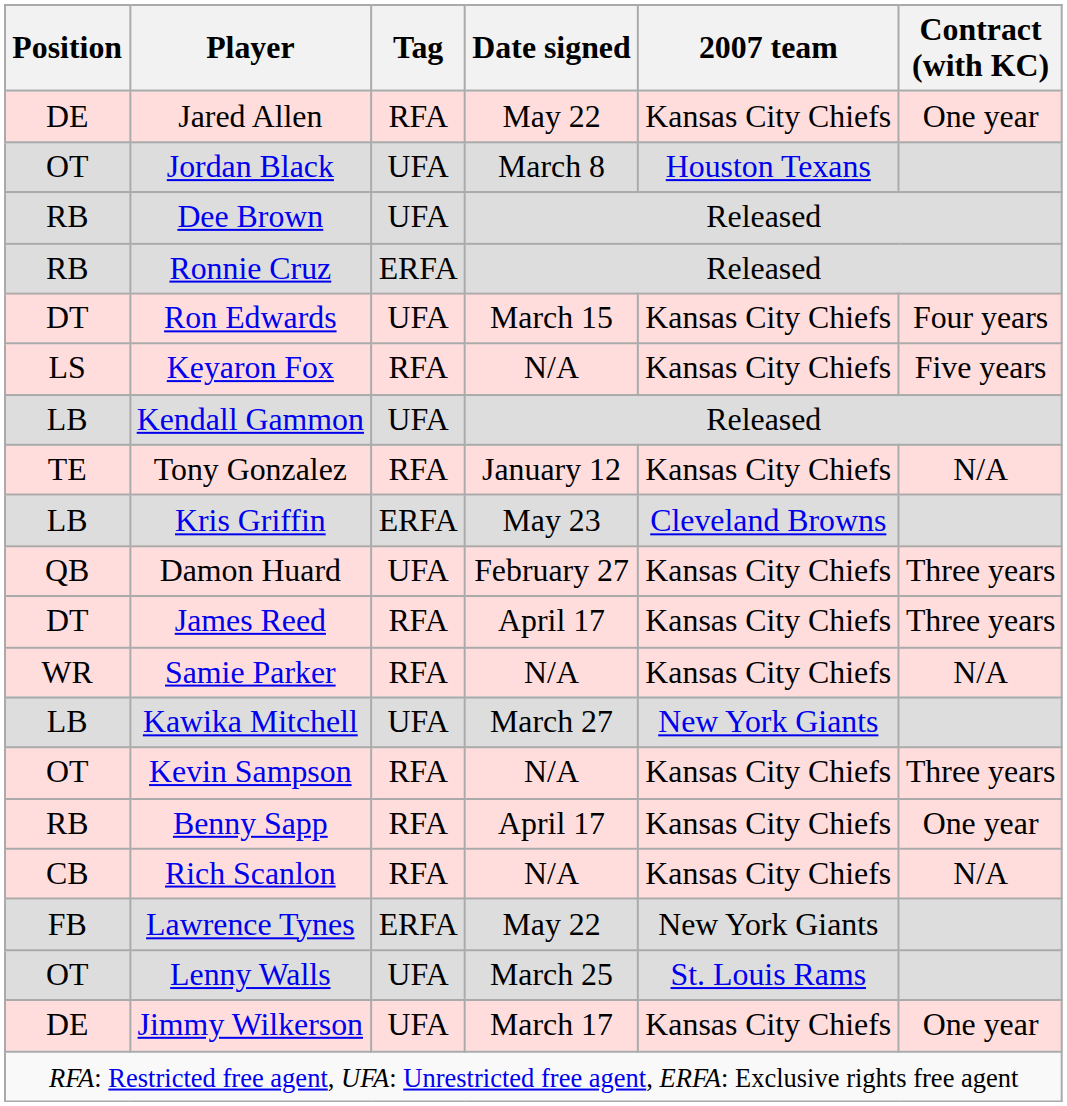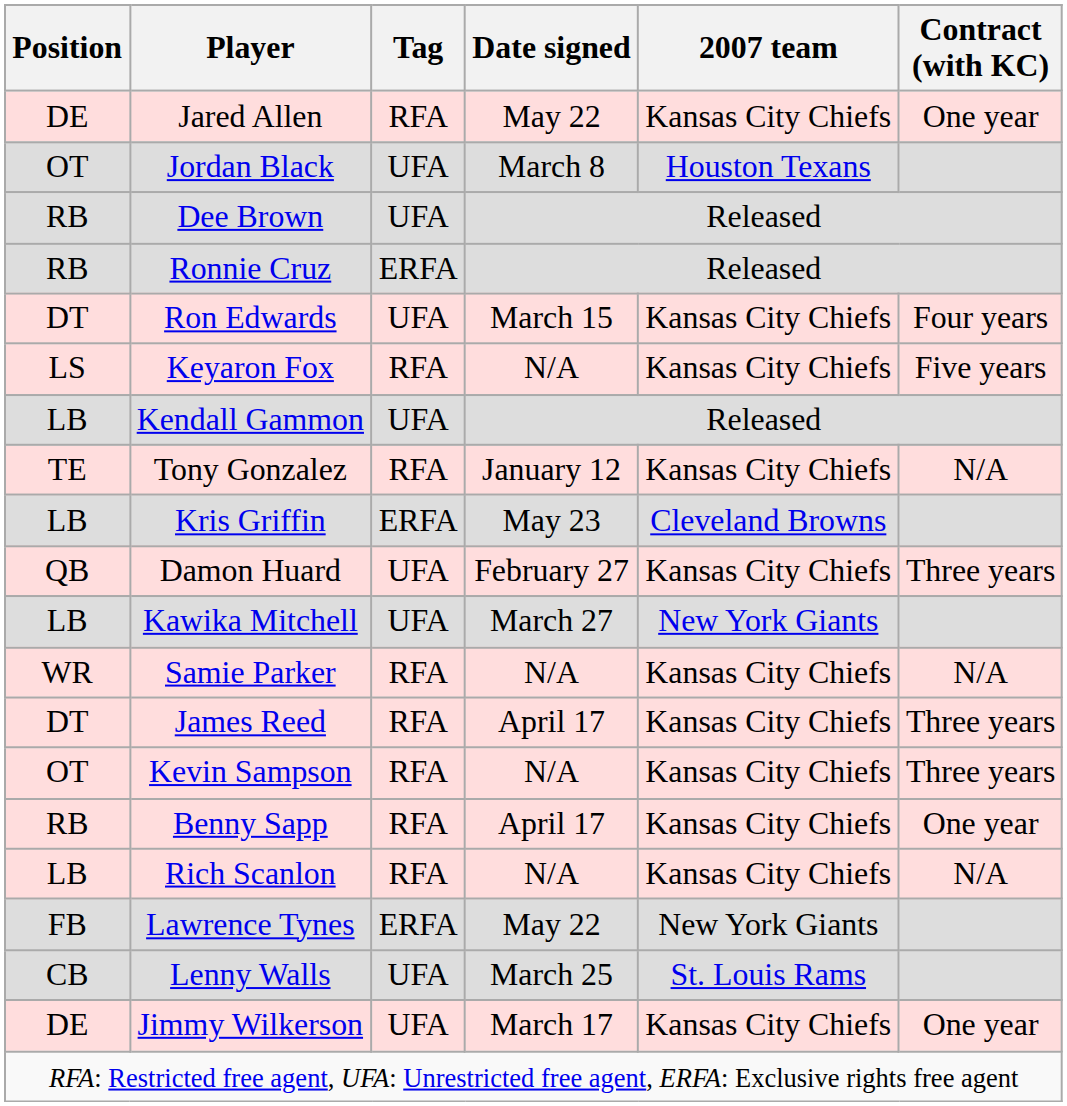rows swapped: (250, 722) <-> (250, 621)
(67, 873) CB -> (67, 873) LB
(67, 974) OT -> (67, 974) CB
